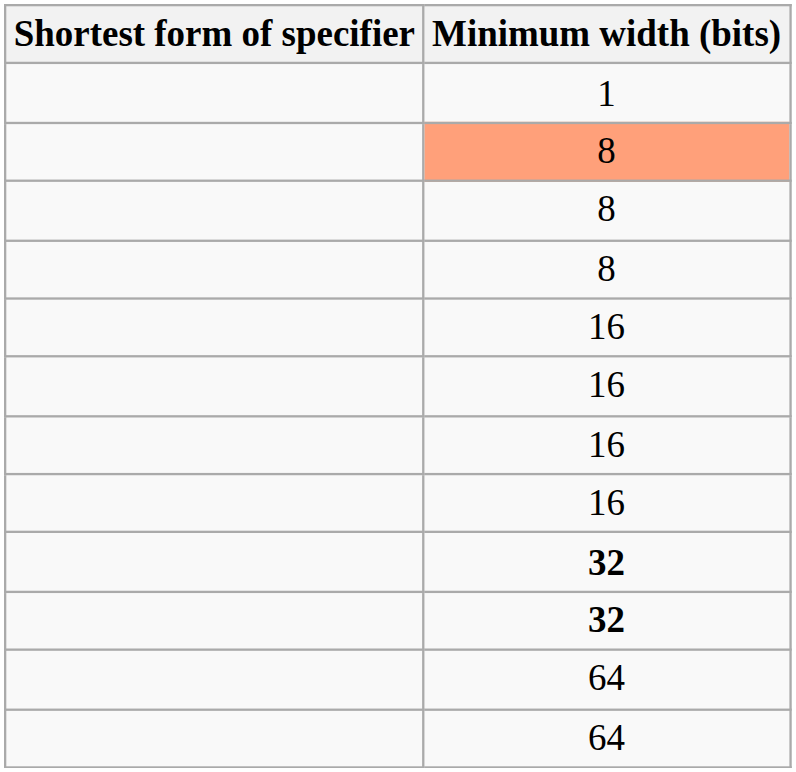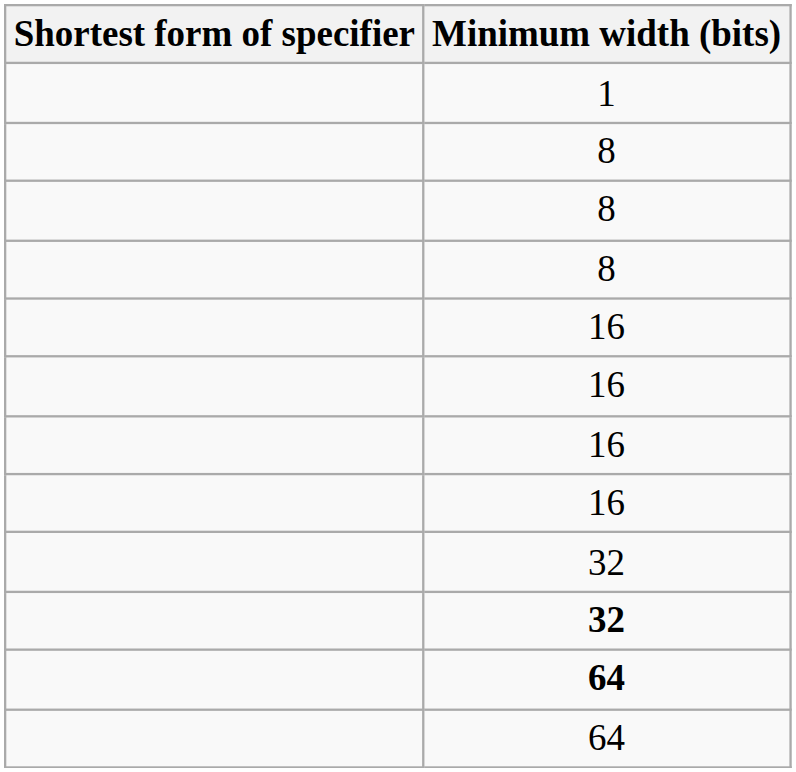(607, 151) lightsalmon background -> (607, 151) no background
(607, 561) bold -> (607, 561) normal
(607, 678) normal -> (607, 678) bold
